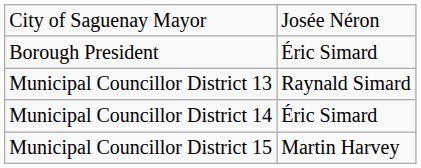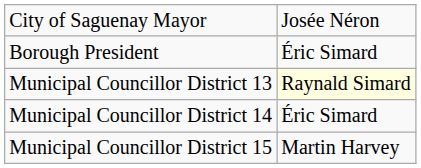(346, 83) no background -> (346, 83) lightyellow background
